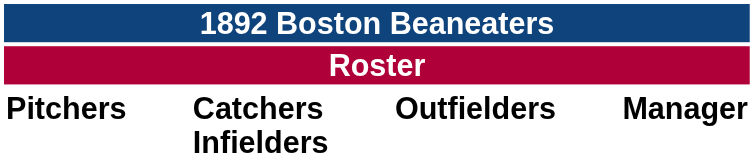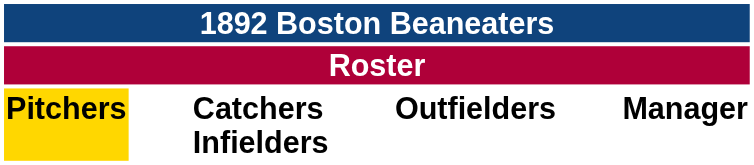(66, 108) no background -> (66, 108) gold background
